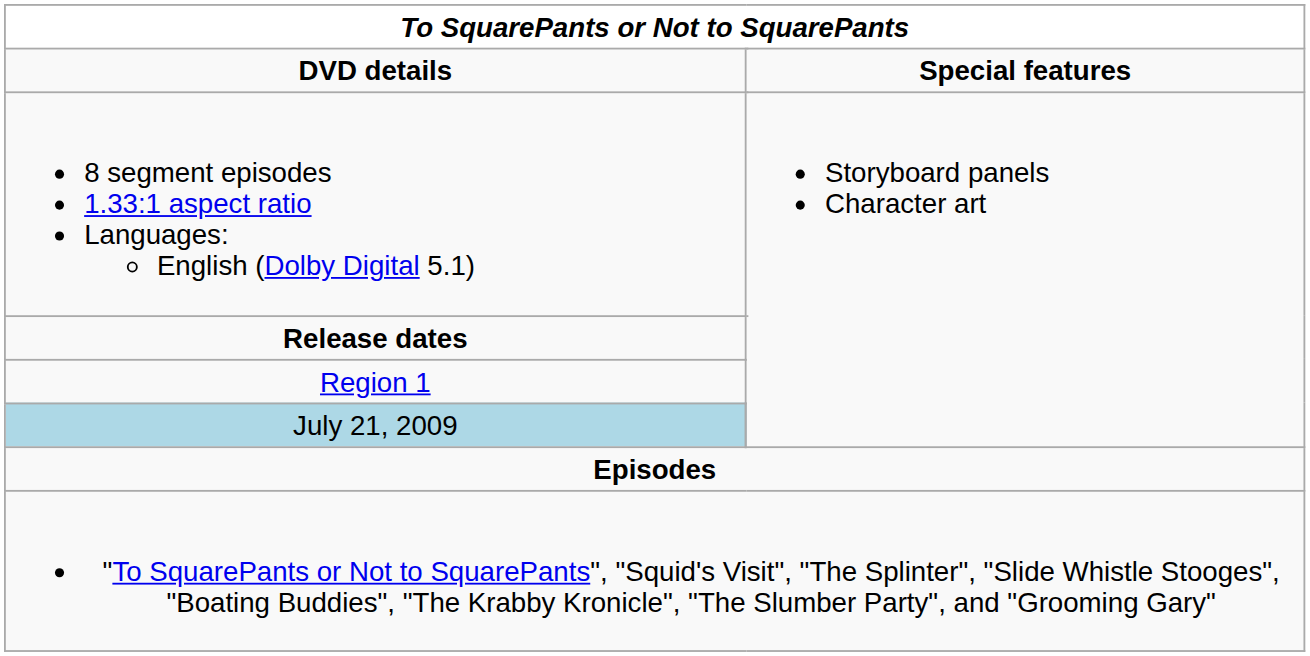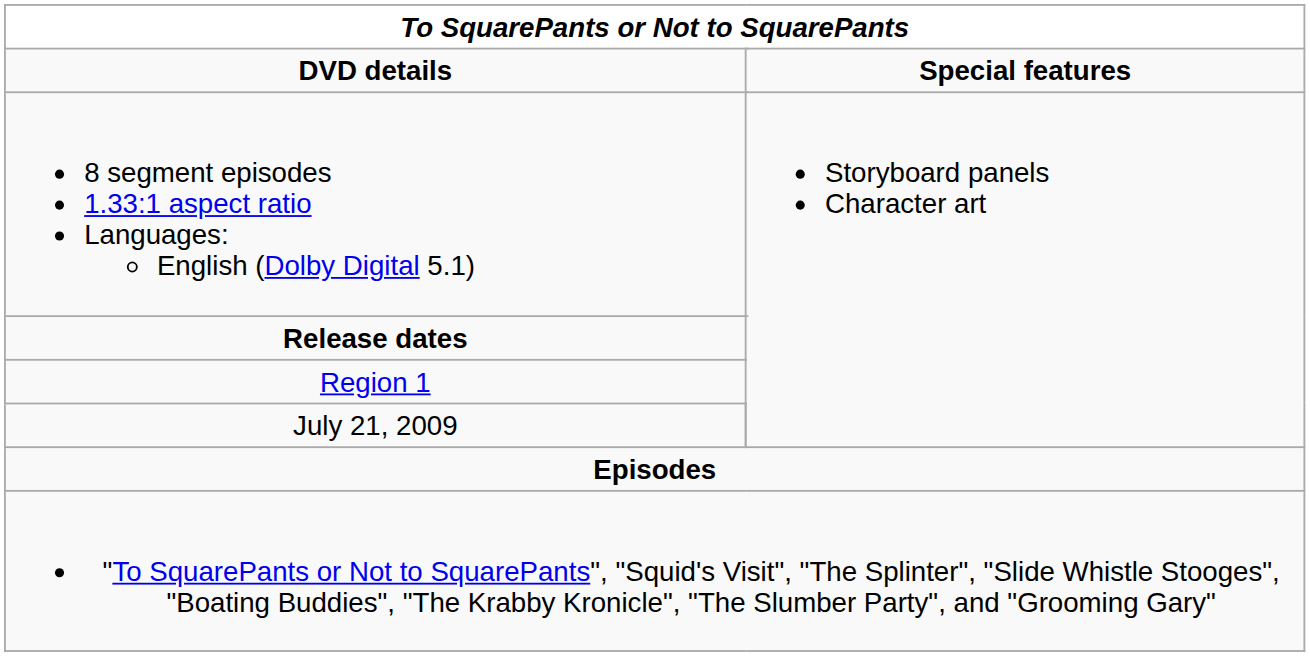(375, 425) lightblue background -> (375, 425) no background
